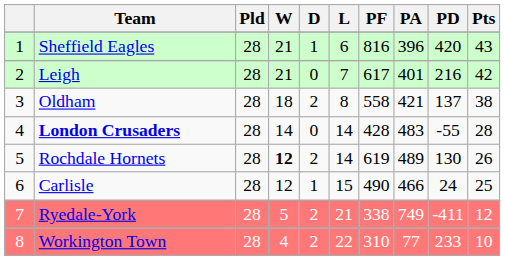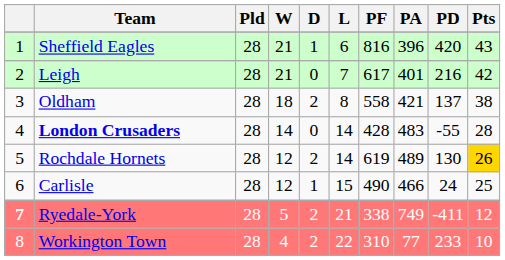(284, 158) bold -> (284, 158) normal
(484, 158) no background -> (484, 158) gold background
(20, 213) normal -> (20, 213) bold
